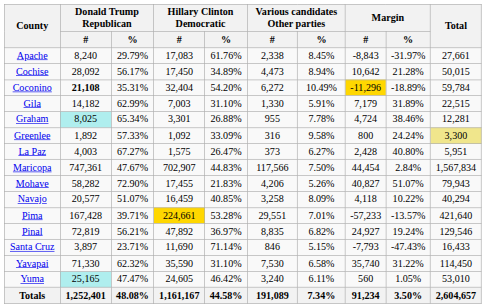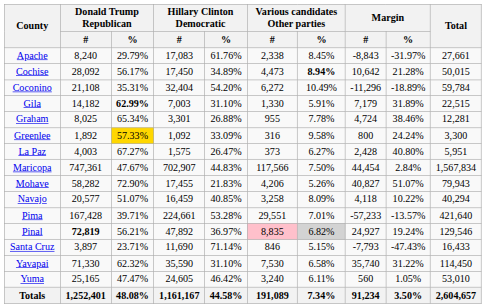(321, 71) normal -> (321, 71) bold
(86, 87) bold -> (86, 87) normal
(366, 87) gold background -> (366, 87) no background
(132, 103) normal -> (132, 103) bold
(86, 119) paleturquoise background -> (86, 119) no background
(132, 135) no background -> (132, 135) gold background
(456, 135) khaki background -> (456, 135) no background
(179, 215) gold background -> (179, 215) no background
(86, 231) normal -> (86, 231) bold
(272, 231) no background -> (272, 231) pink background
(321, 231) no background -> (321, 231) lightgrey background
(86, 279) paleturquoise background -> (86, 279) no background
